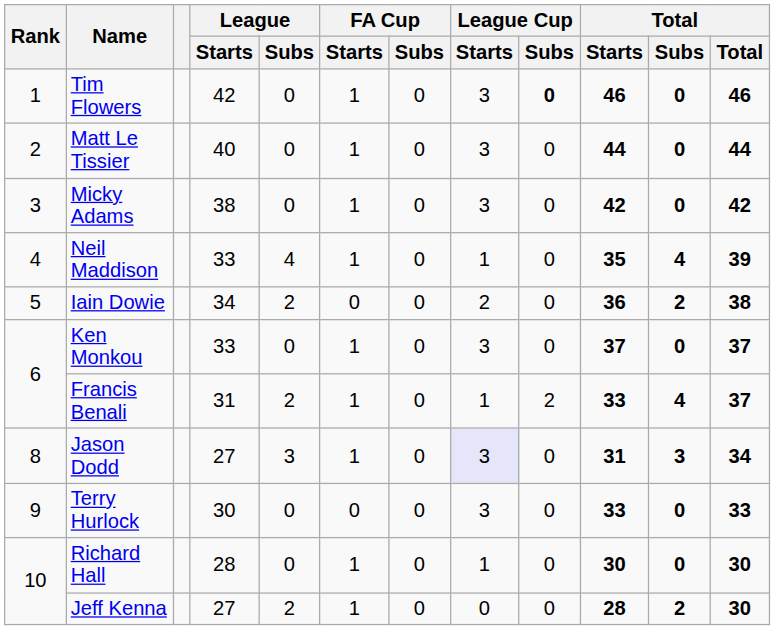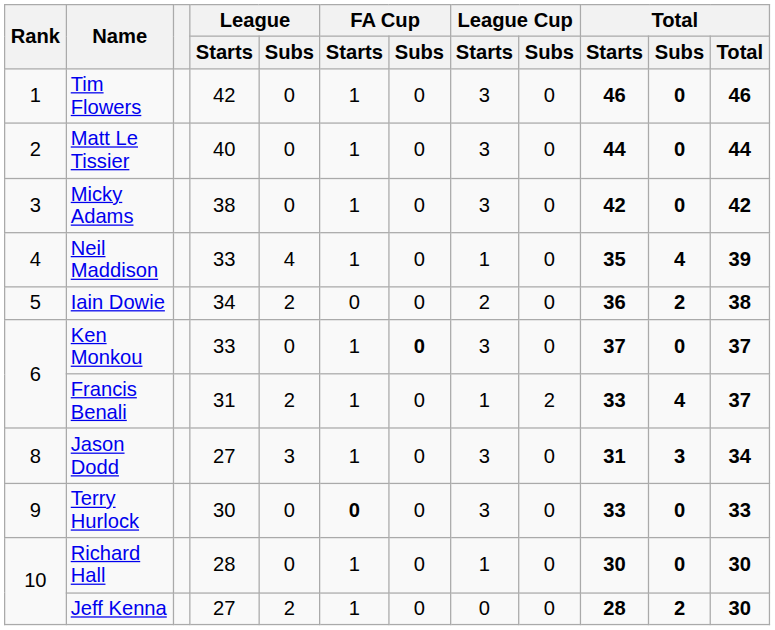(549, 95) bold -> (549, 95) normal
(419, 346) normal -> (419, 346) bold
(484, 455) lavender background -> (484, 455) no background
(354, 510) normal -> (354, 510) bold
